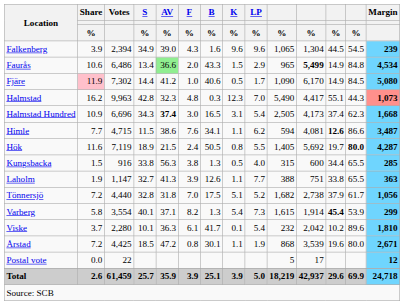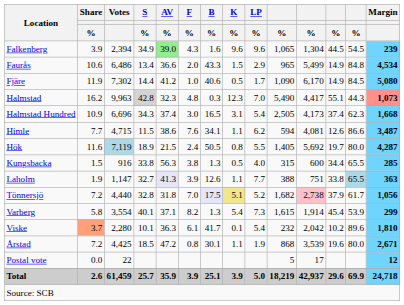(168, 49) no background -> (168, 49) lightgreen background
(168, 65) lightgreen background -> (168, 65) no background
(313, 65) bold -> (313, 65) normal
(95, 81) pink background -> (95, 81) no background
(146, 98) no background -> (146, 98) lightgrey background
(168, 114) bold -> (168, 114) normal
(336, 130) bold -> (336, 130) normal
(122, 146) no background -> (122, 146) lightblue background
(356, 146) bold -> (356, 146) normal
(168, 179) no background -> (168, 179) lavender background
(356, 179) no background -> (356, 179) lightblue background
(213, 195) no background -> (213, 195) lavender background
(237, 195) no background -> (237, 195) khaki background
(313, 195) no background -> (313, 195) pink background
(336, 211) bold -> (336, 211) normal
(97, 228) no background -> (97, 228) lightsalmon background
